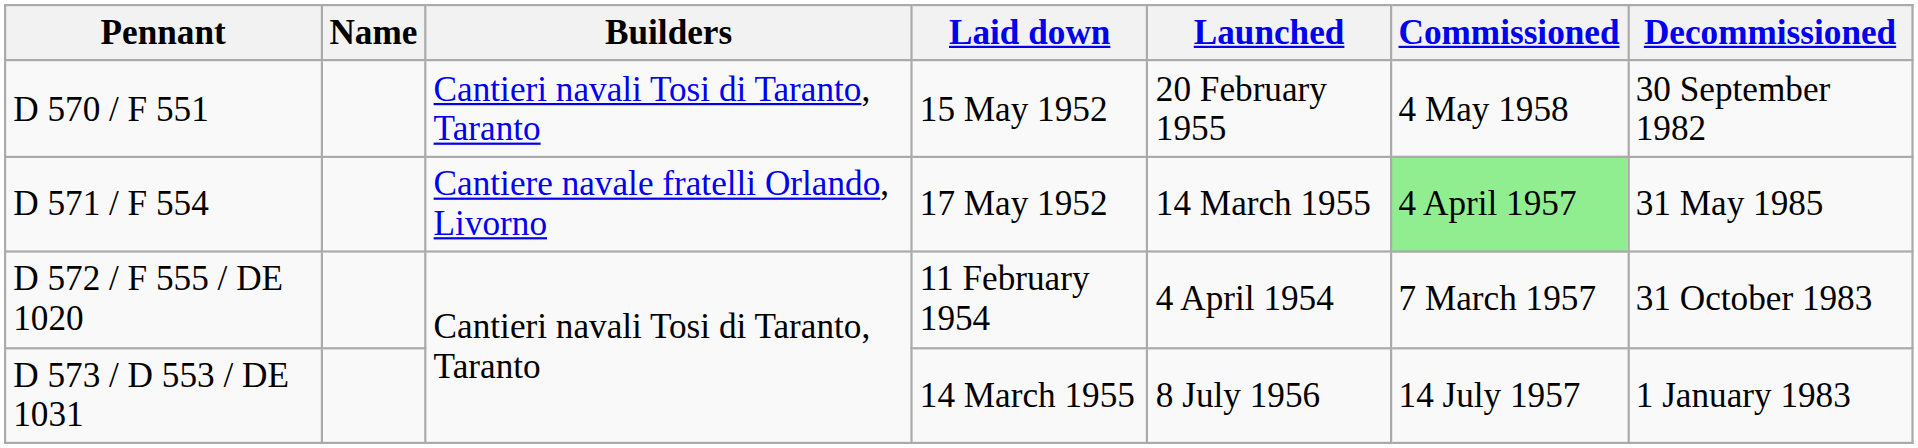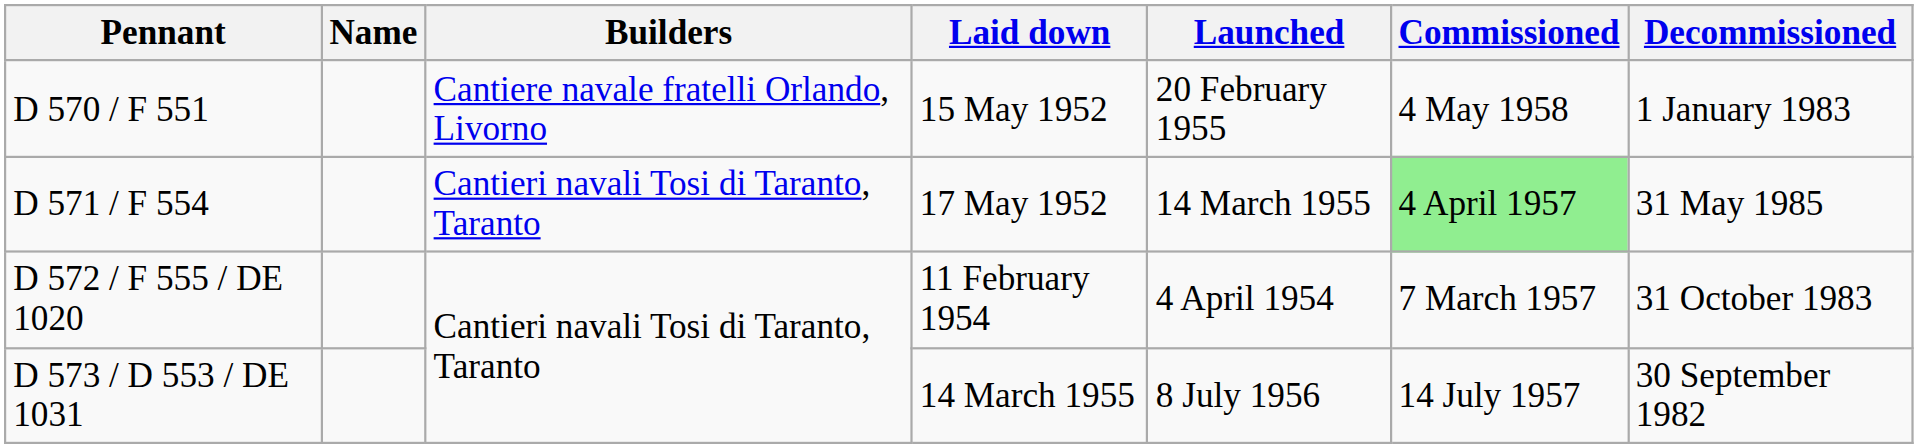(652, 108) Cantieri navali Tosi di Taranto, Taranto -> (661, 108) Cantiere navale fratelli Orlando, Livorno
(1733, 108) 30 September 1982 -> (1743, 108) 1 January 1983
(661, 203) Cantiere navale fratelli Orlando, Livorno -> (652, 203) Cantieri navali Tosi di Taranto, Taranto
(1743, 394) 1 January 1983 -> (1733, 394) 30 September 1982
